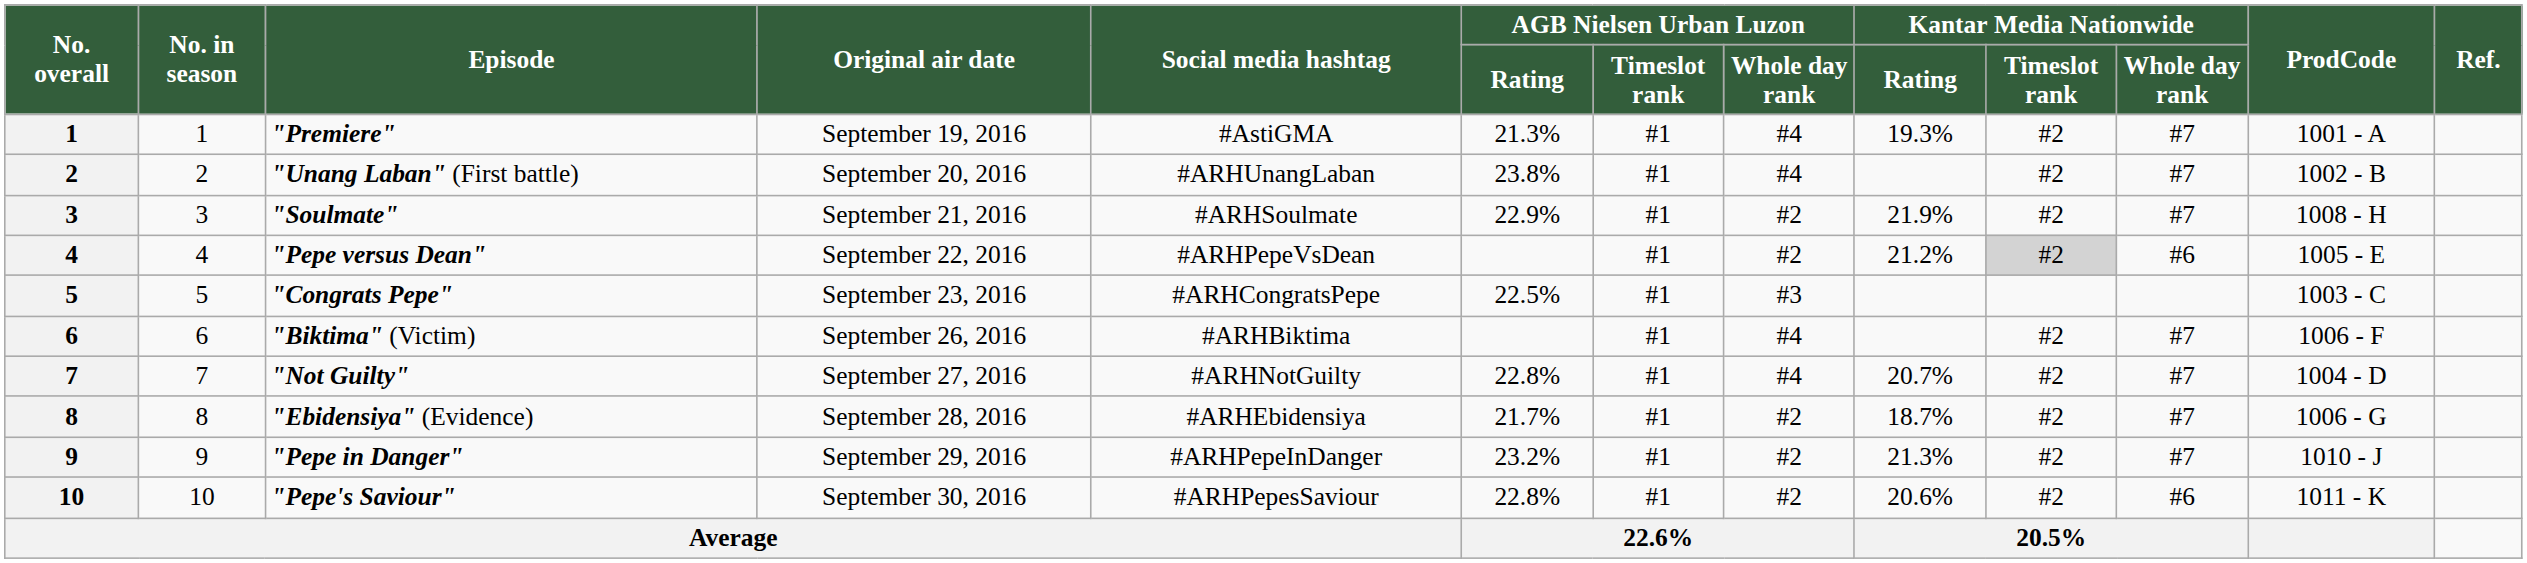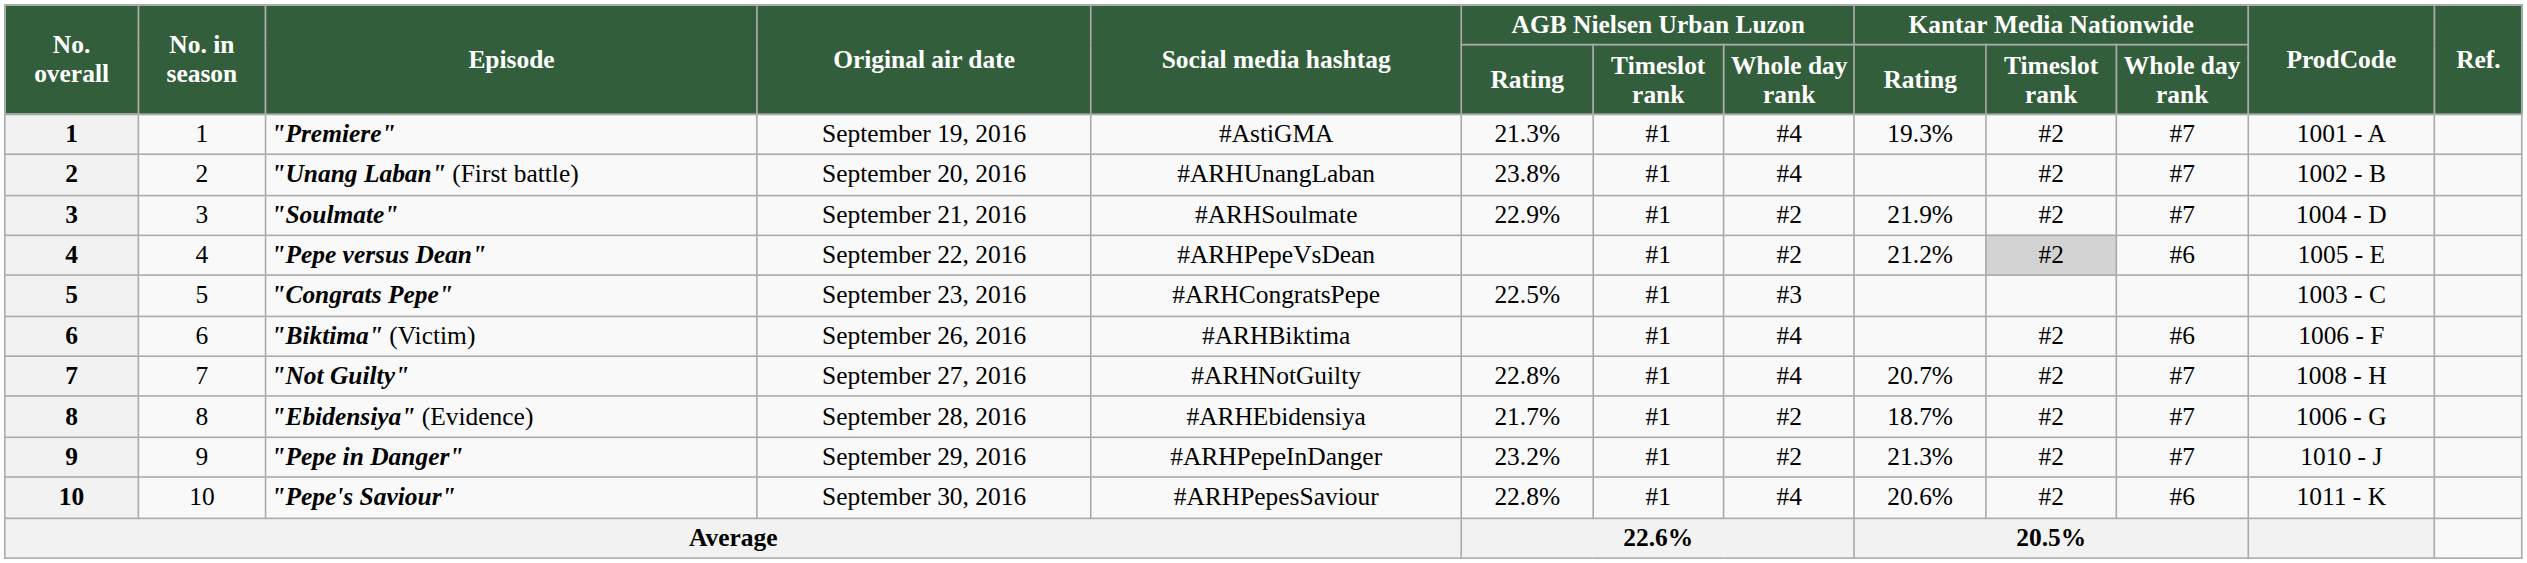(2341, 214) 1008 - H -> (2341, 214) 1004 - D
(2182, 335) #7 -> (2182, 335) #6
(2341, 376) 1004 - D -> (2341, 376) 1008 - H
(1789, 497) #2 -> (1789, 497) #4
